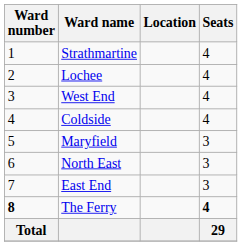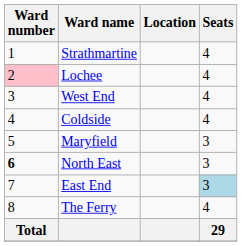(11, 75) no background -> (11, 75) pink background
(11, 163) normal -> (11, 163) bold
(206, 185) no background -> (206, 185) lightblue background
(11, 207) bold -> (11, 207) normal
(206, 207) bold -> (206, 207) normal
